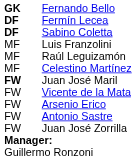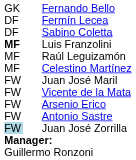(12, 8) bold -> (12, 8) normal
(11, 20) bold -> (11, 20) normal
(11, 32) bold -> (11, 32) normal
(12, 44) normal -> (12, 44) bold
(13, 80) bold -> (13, 80) normal
(13, 128) no background -> (13, 128) lightblue background
